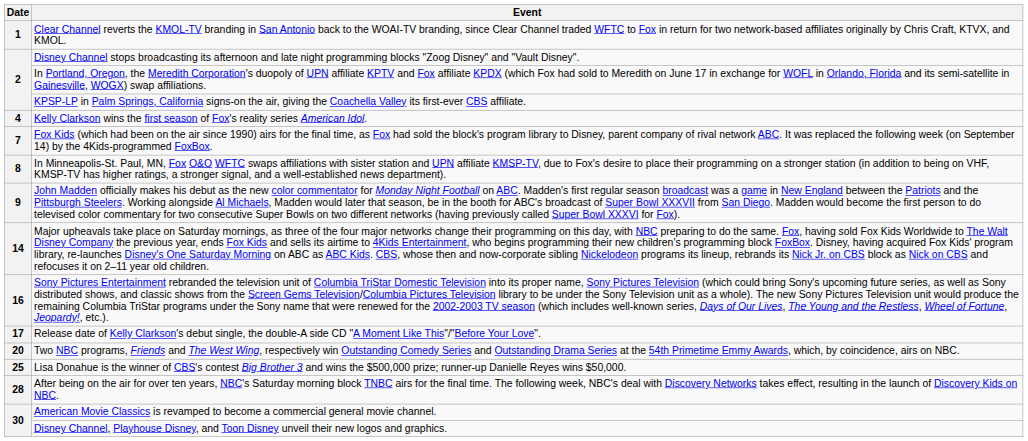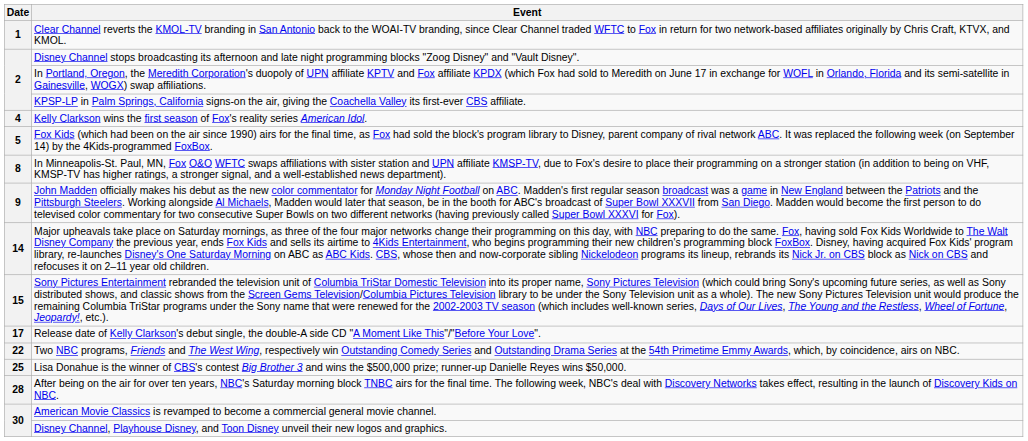(18, 140) 7 -> (18, 140) 5
(18, 300) 16 -> (18, 300) 15
(18, 351) 20 -> (18, 351) 22
